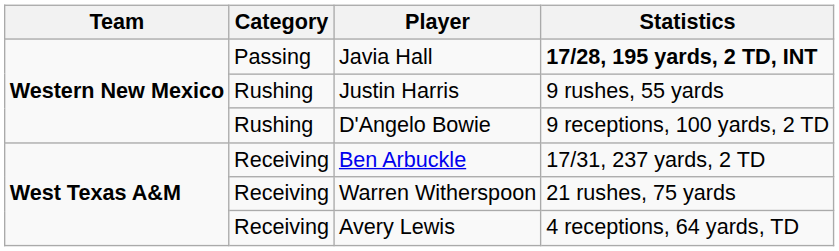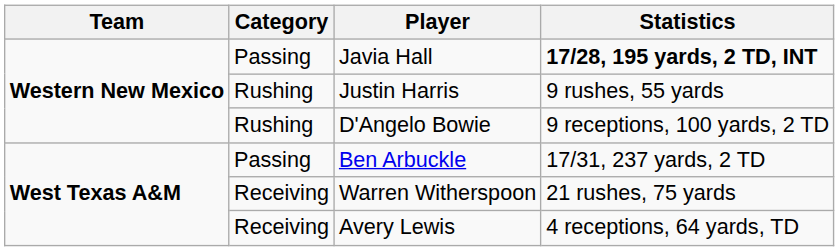(282, 159) Receiving -> (273, 159) Passing
